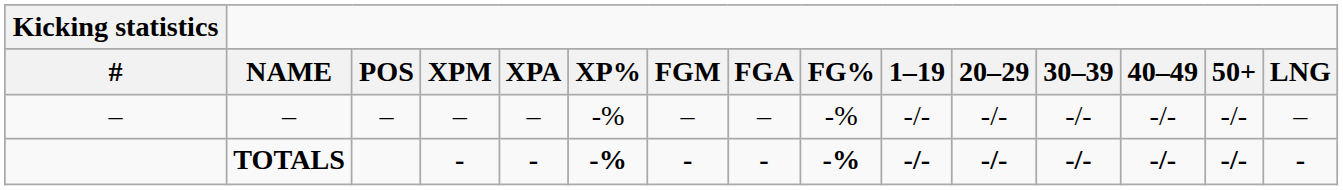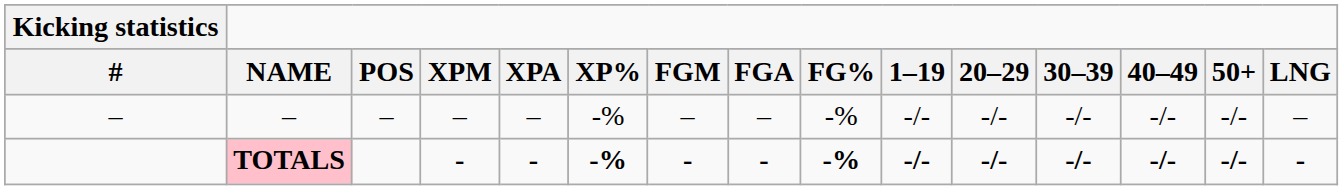(289, 160) no background -> (289, 160) pink background
